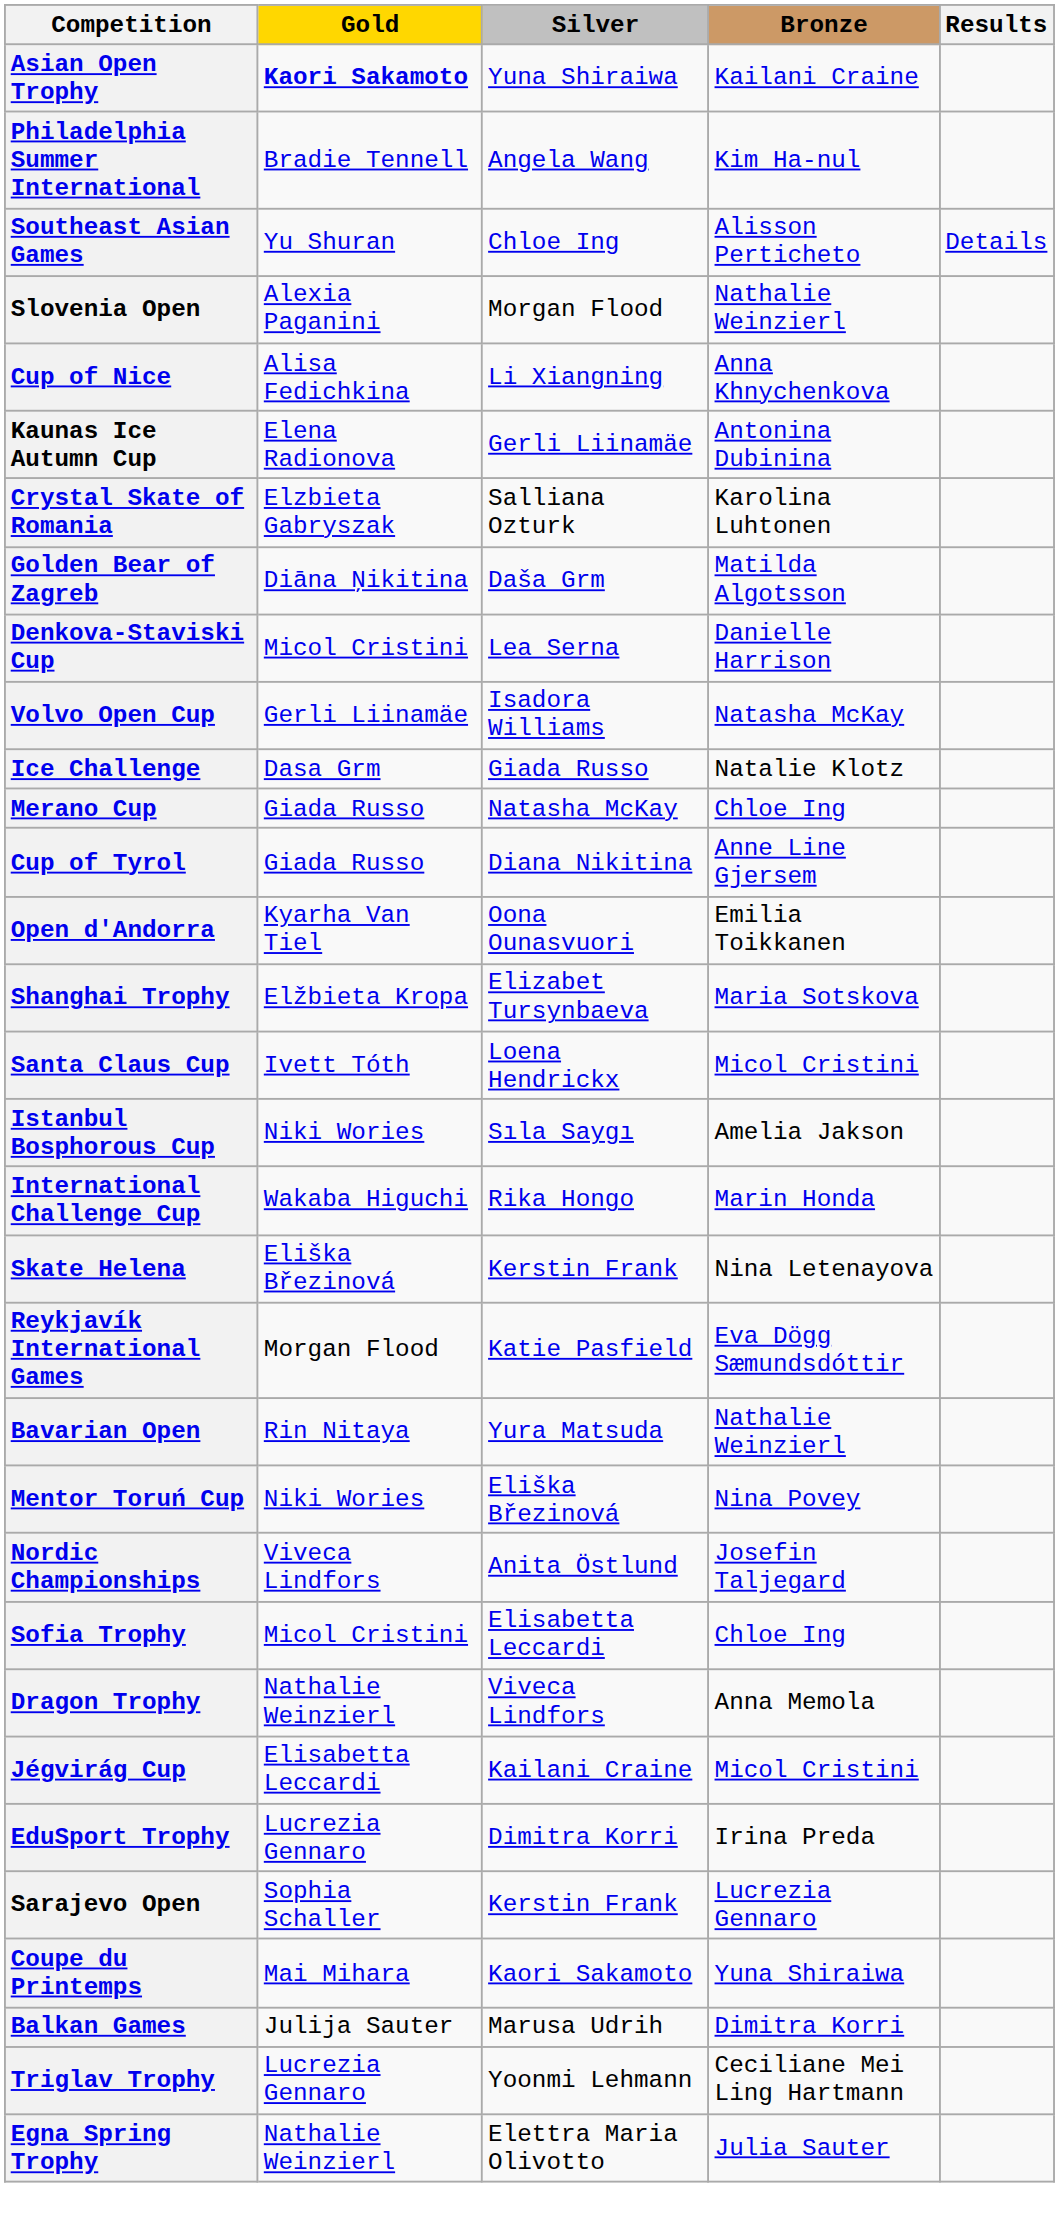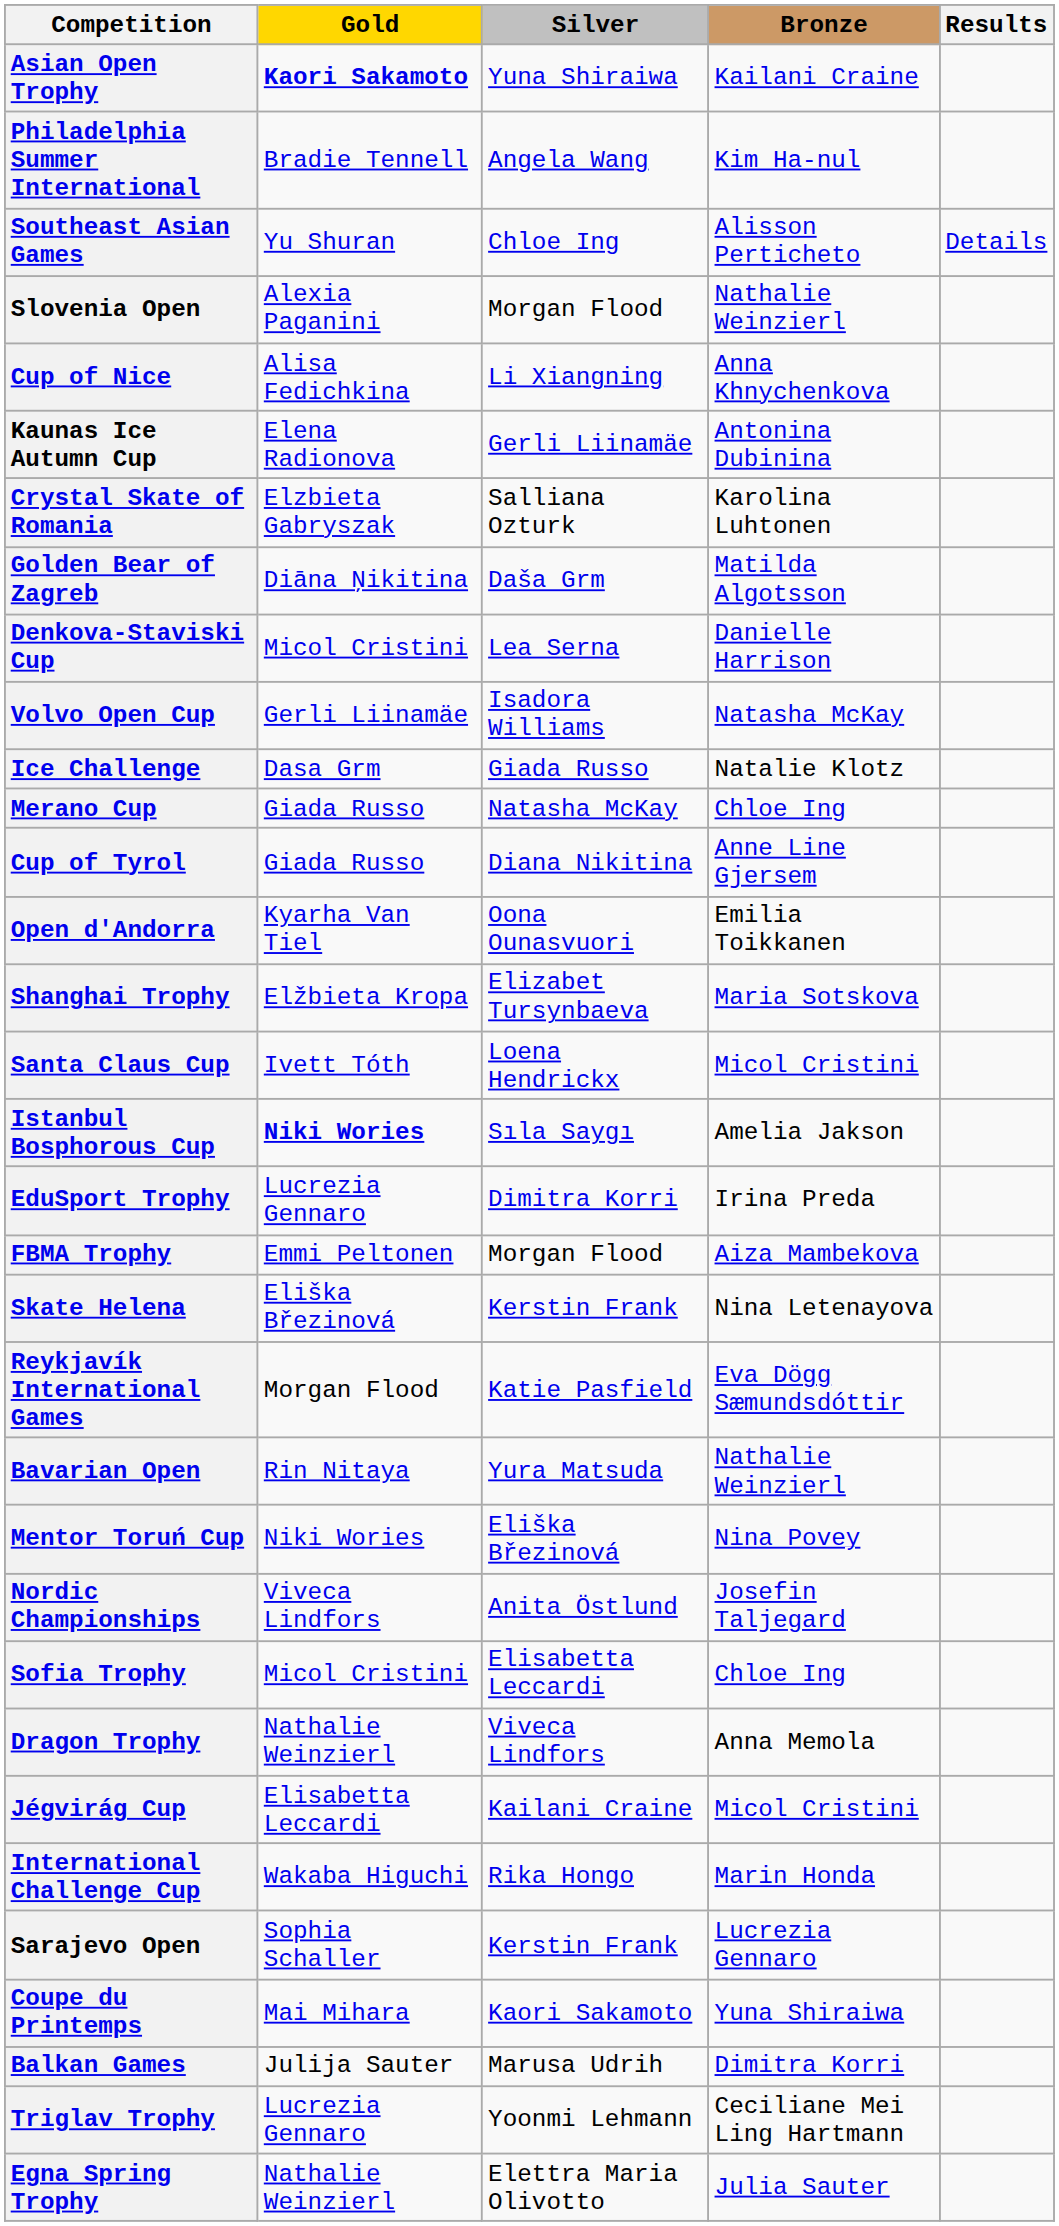(344, 1133) normal -> (344, 1133) bold
rows swapped: (120, 1838) <-> (106, 1201)
+ row: (91, 1254)
